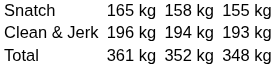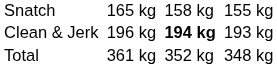(189, 33) normal -> (190, 33) bold
